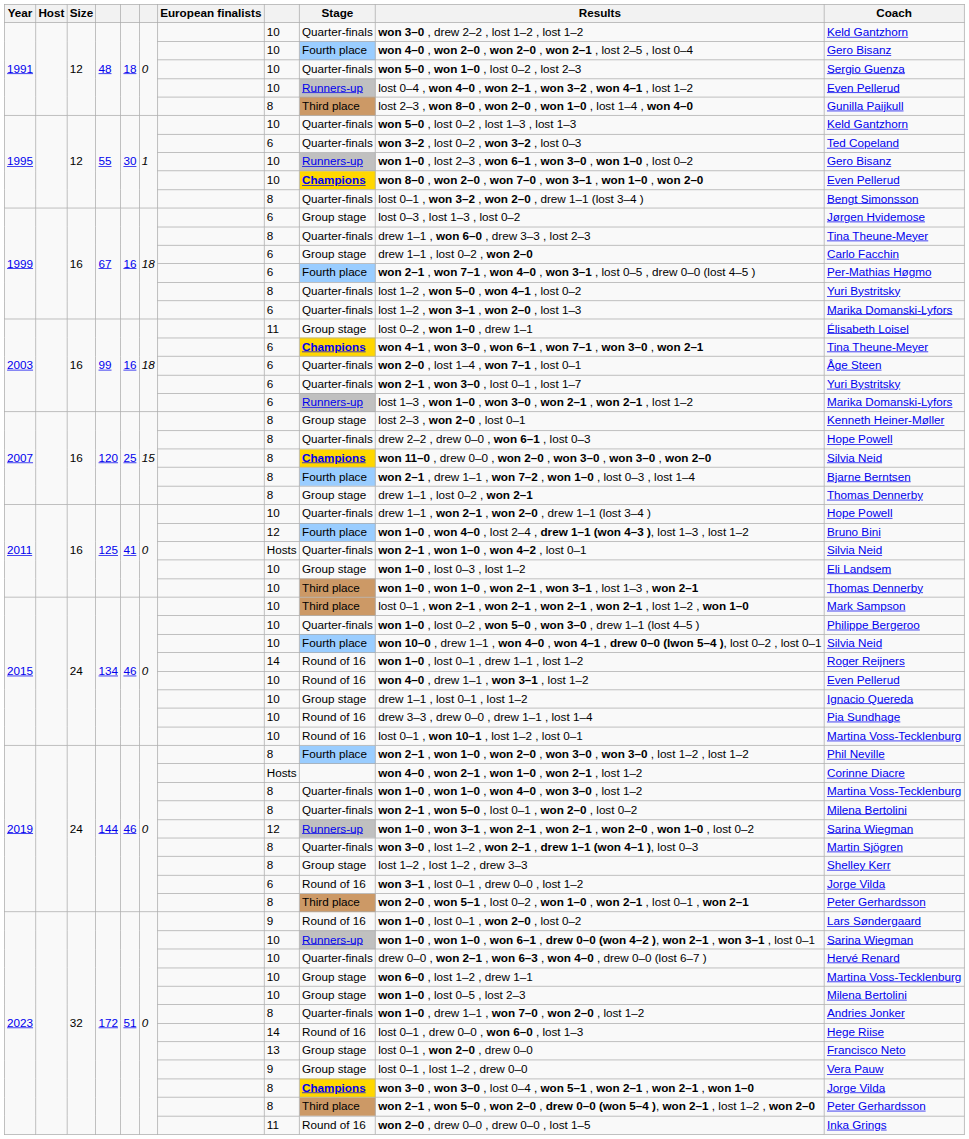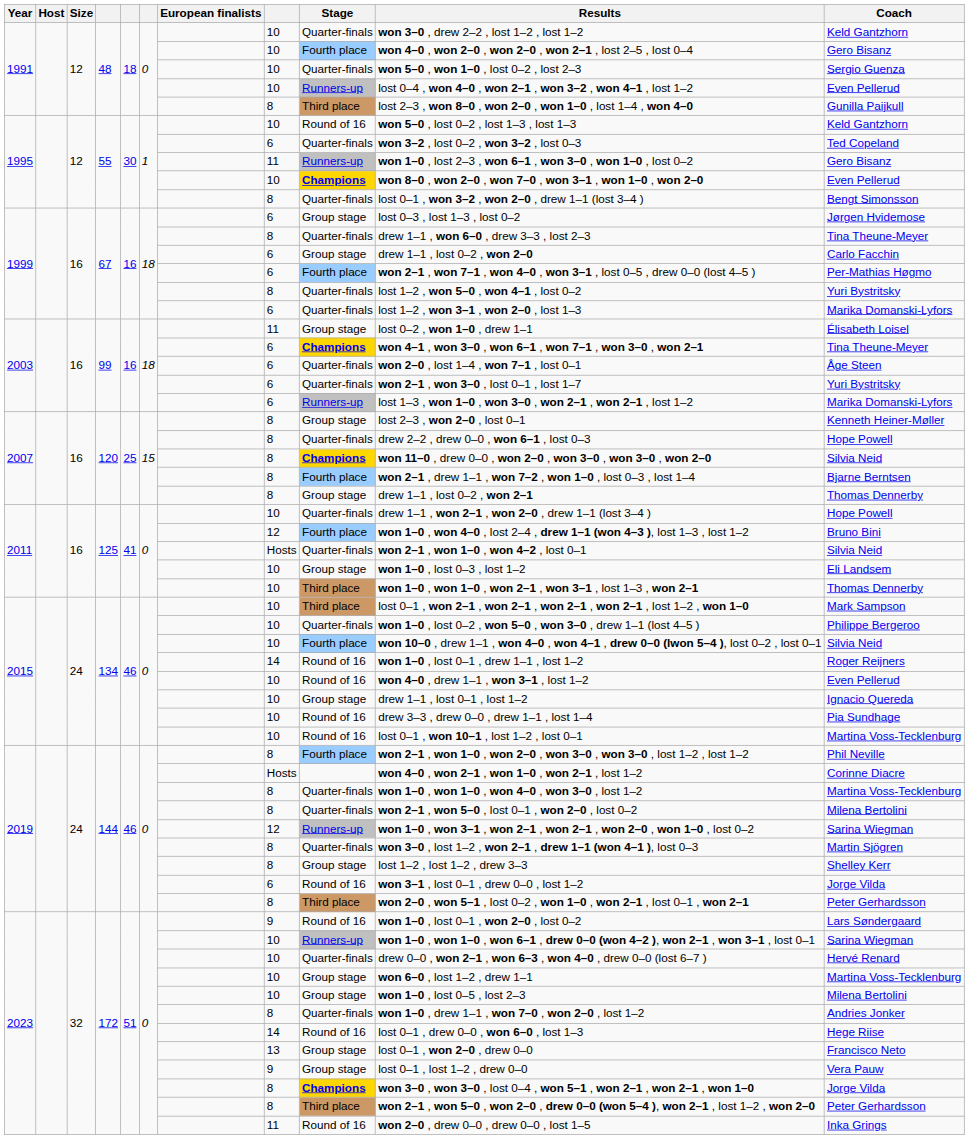(337, 124) Quarter-finals -> (334, 124) Round of 16
(273, 161) 10 -> (273, 161) 11
